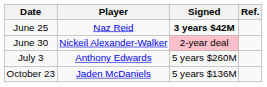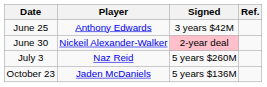(113, 27) Naz Reid -> (113, 27) Anthony Edwards
(204, 27) bold -> (204, 27) normal
(113, 58) Anthony Edwards -> (113, 58) Naz Reid
